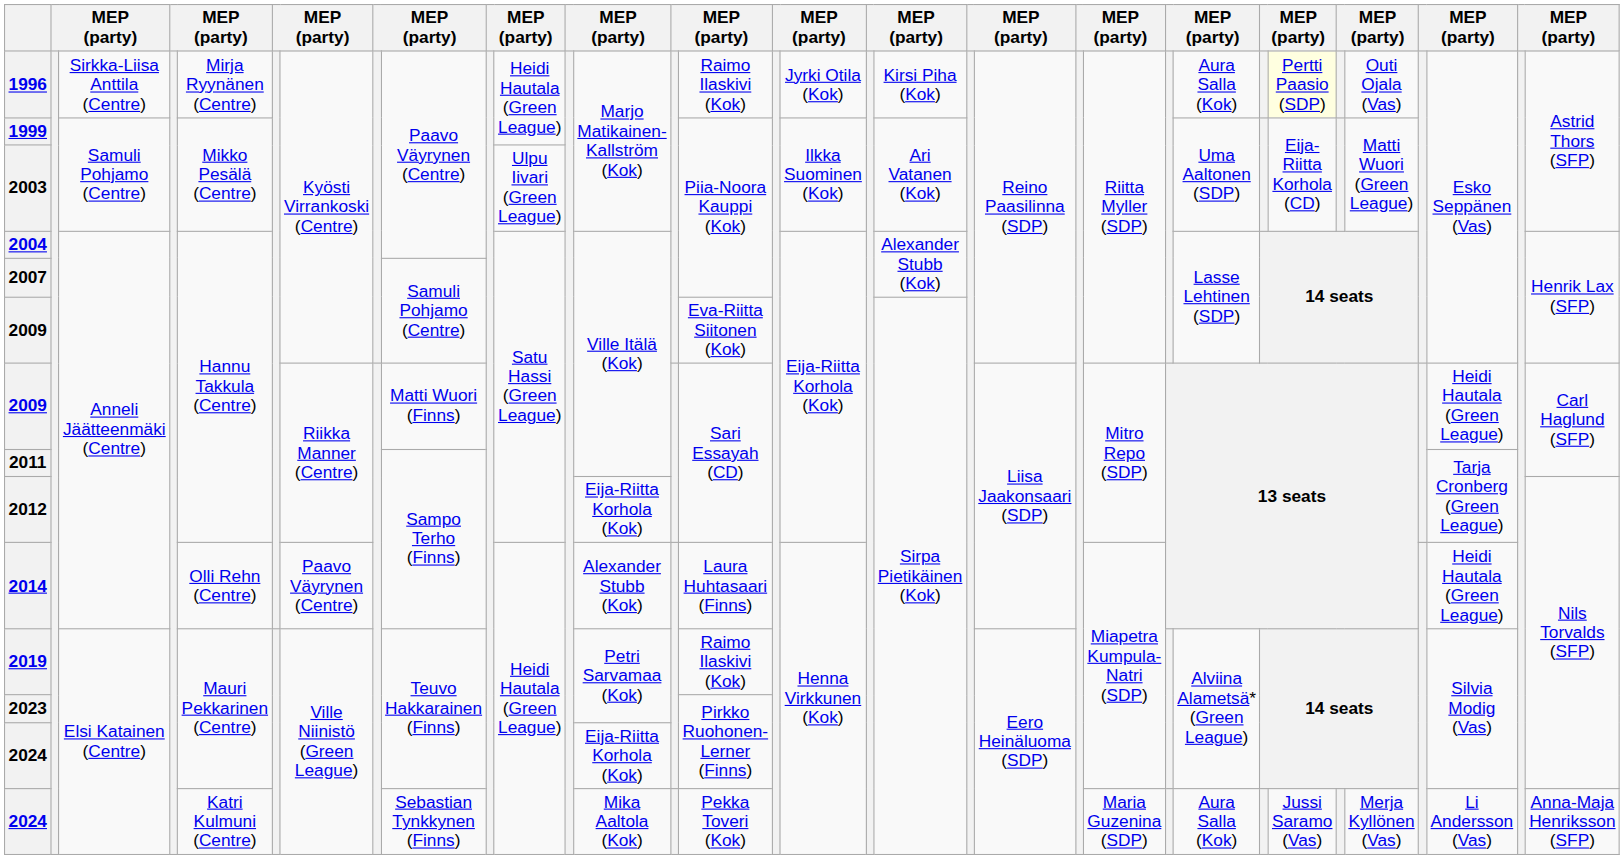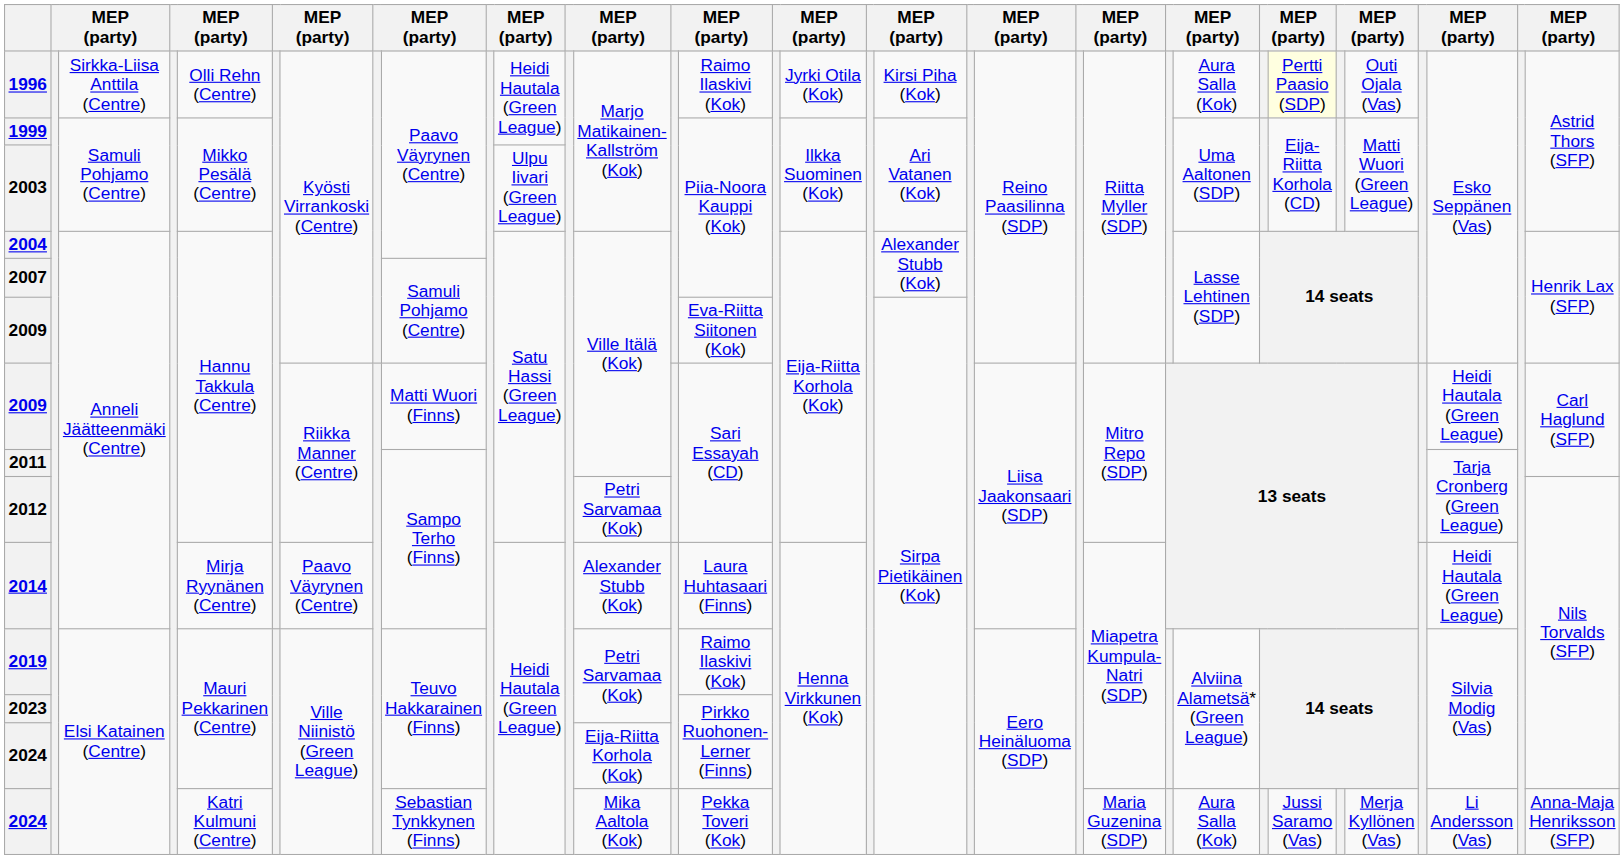(225, 84) Mirja Ryynänen (Centre) -> (225, 84) Olli Rehn (Centre)
(622, 509) Eija-Riitta Korhola (Kok) -> (622, 509) Petri Sarvamaa (Kok)
(225, 585) Olli Rehn (Centre) -> (225, 585) Mirja Ryynänen (Centre)
